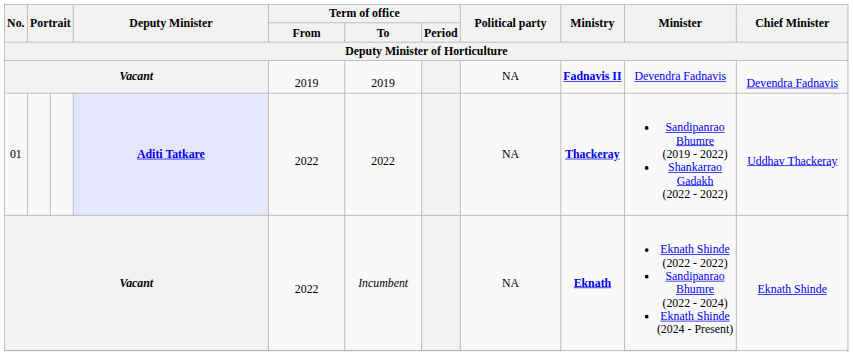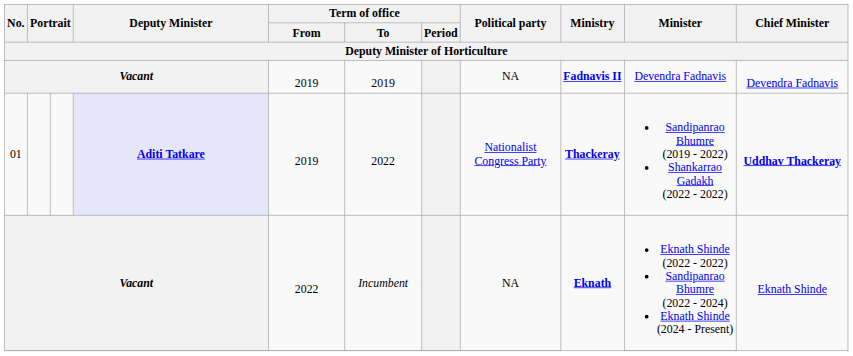(307, 160) 2022 -> (307, 160) 2019
(510, 154) NA -> (510, 154) Nationalist Congress Party
(792, 160) normal -> (792, 160) bold
